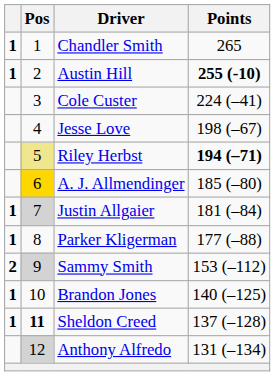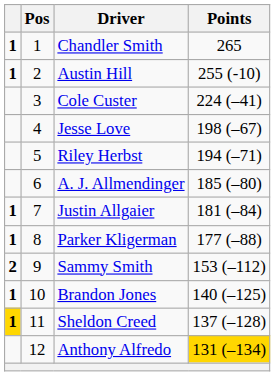(229, 73) bold -> (229, 73) normal
(37, 156) khaki background -> (37, 156) no background
(229, 156) bold -> (229, 156) normal
(37, 183) gold background -> (37, 183) no background
(37, 211) lightgrey background -> (37, 211) no background
(37, 266) lightgrey background -> (37, 266) no background
(13, 321) no background -> (13, 321) gold background
(37, 321) bold -> (37, 321) normal
(37, 349) lightgrey background -> (37, 349) no background
(229, 349) no background -> (229, 349) gold background
